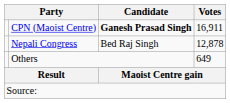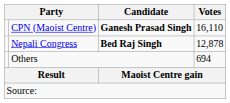(210, 28) 16,911 -> (210, 28) 16,110
(130, 43) normal -> (131, 43) bold
(204, 59) 649 -> (204, 59) 694
